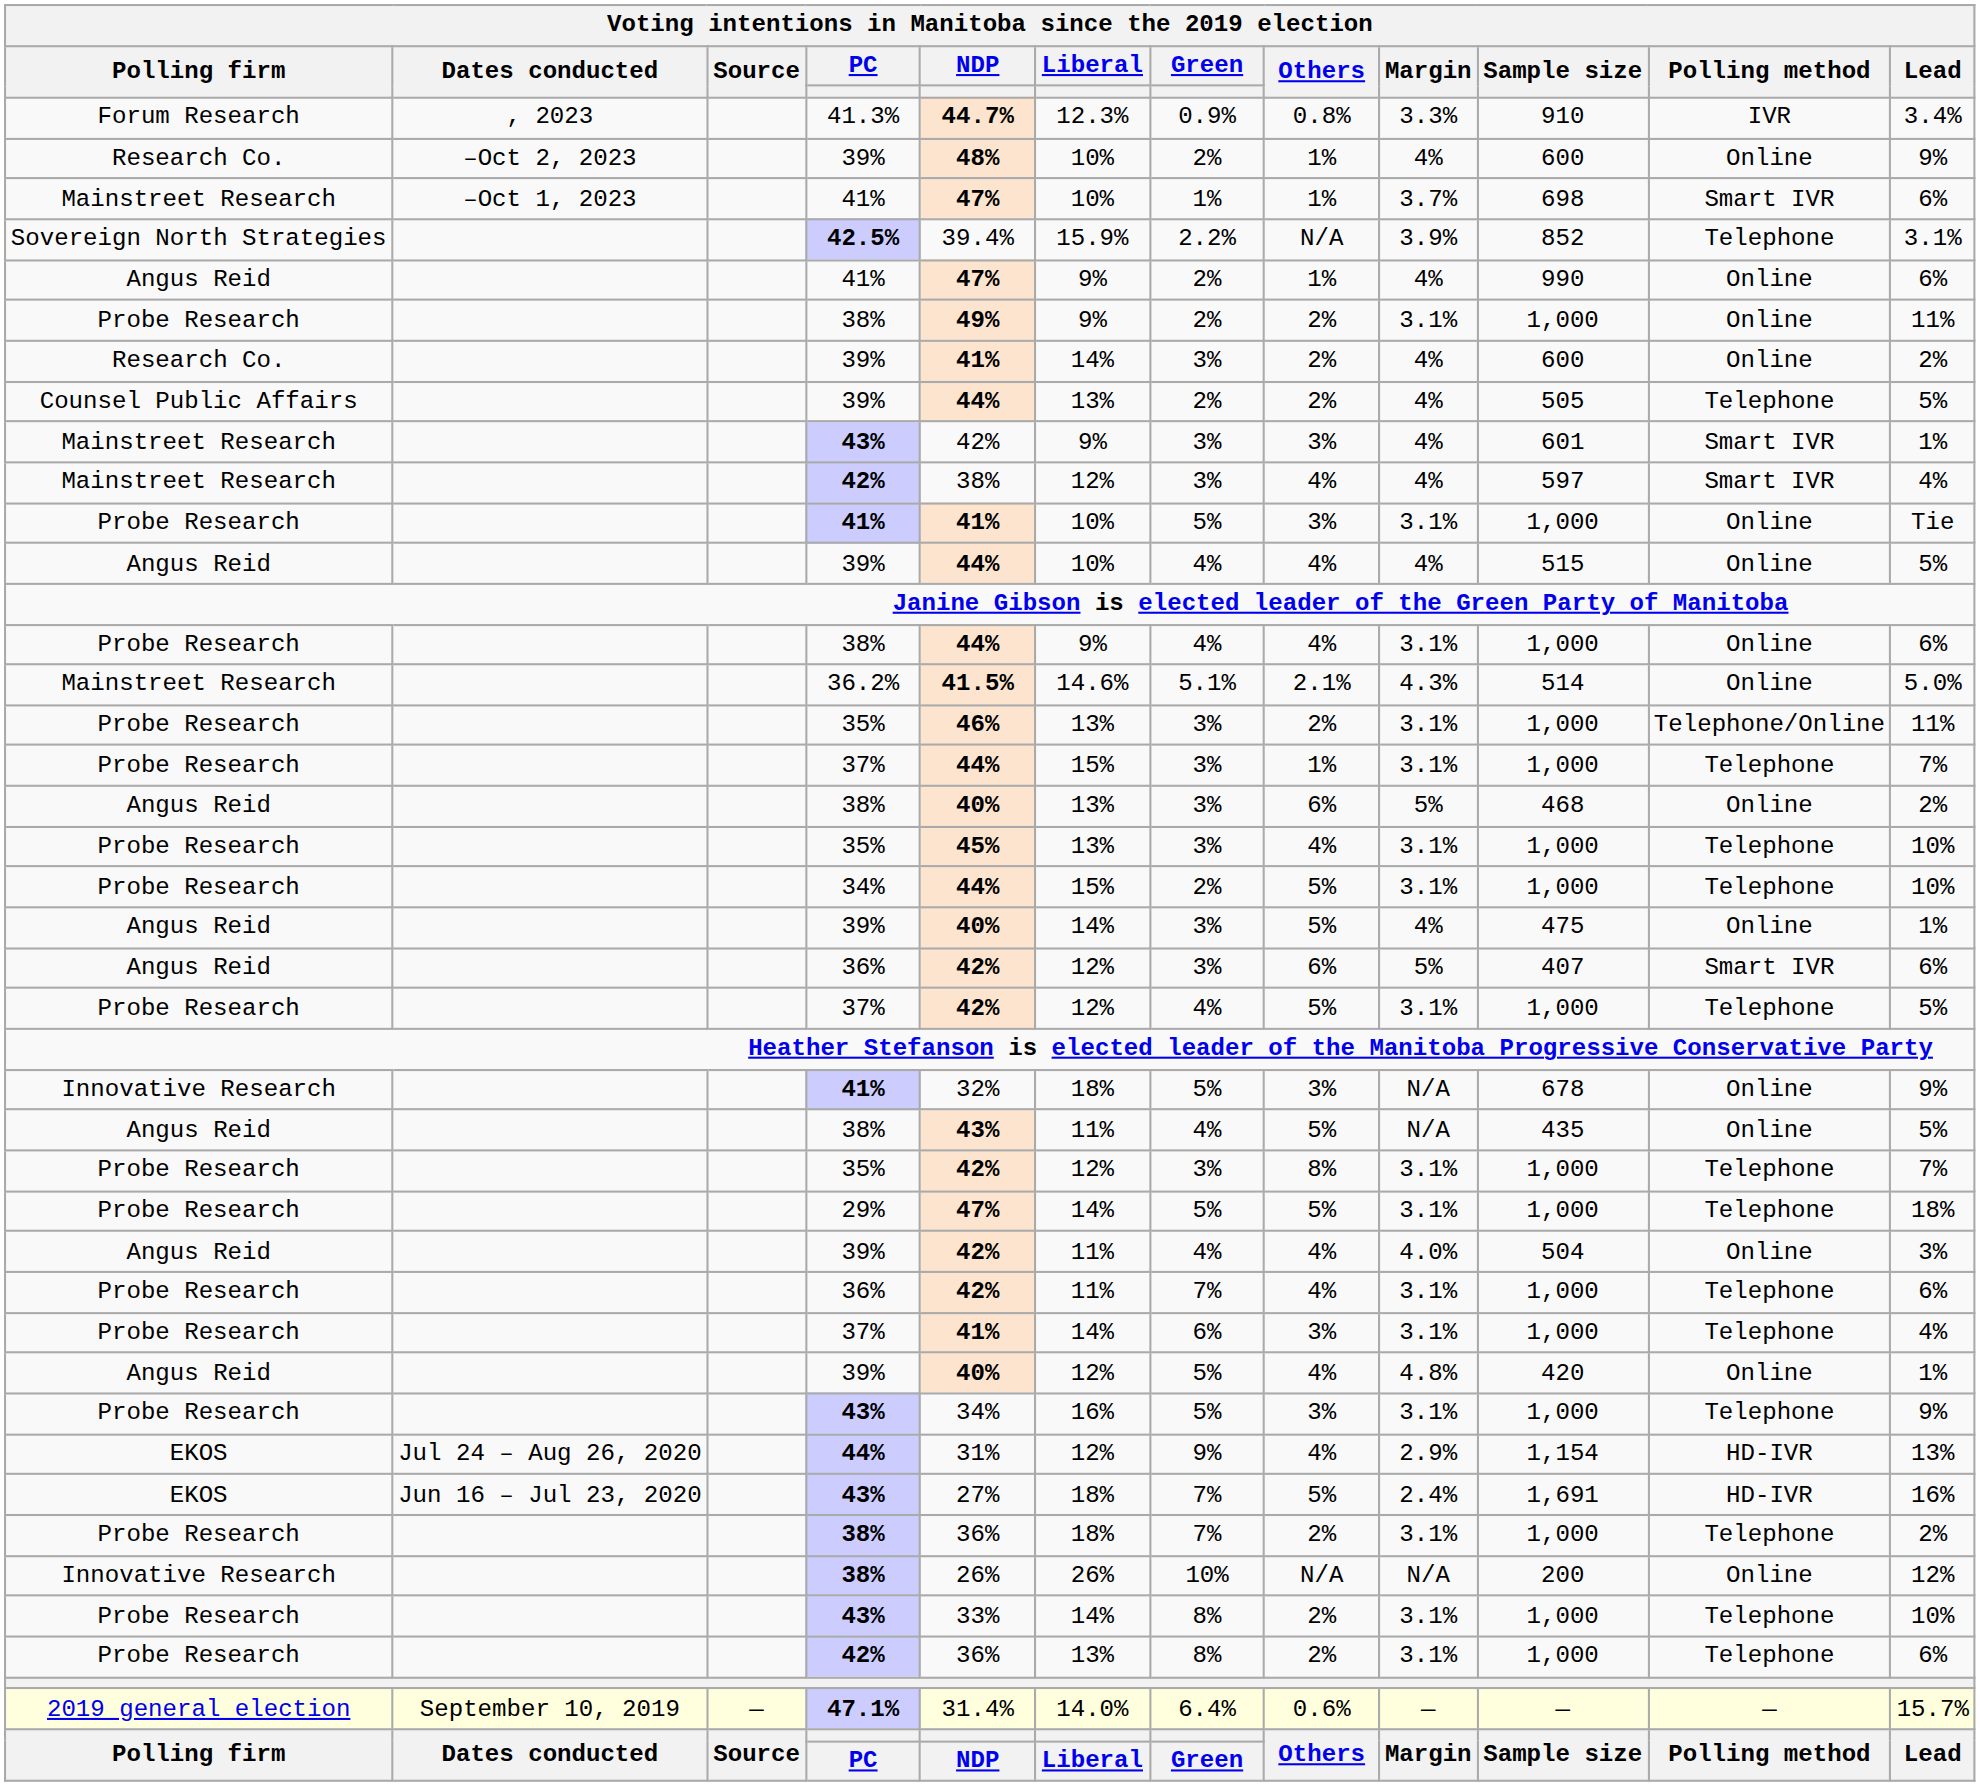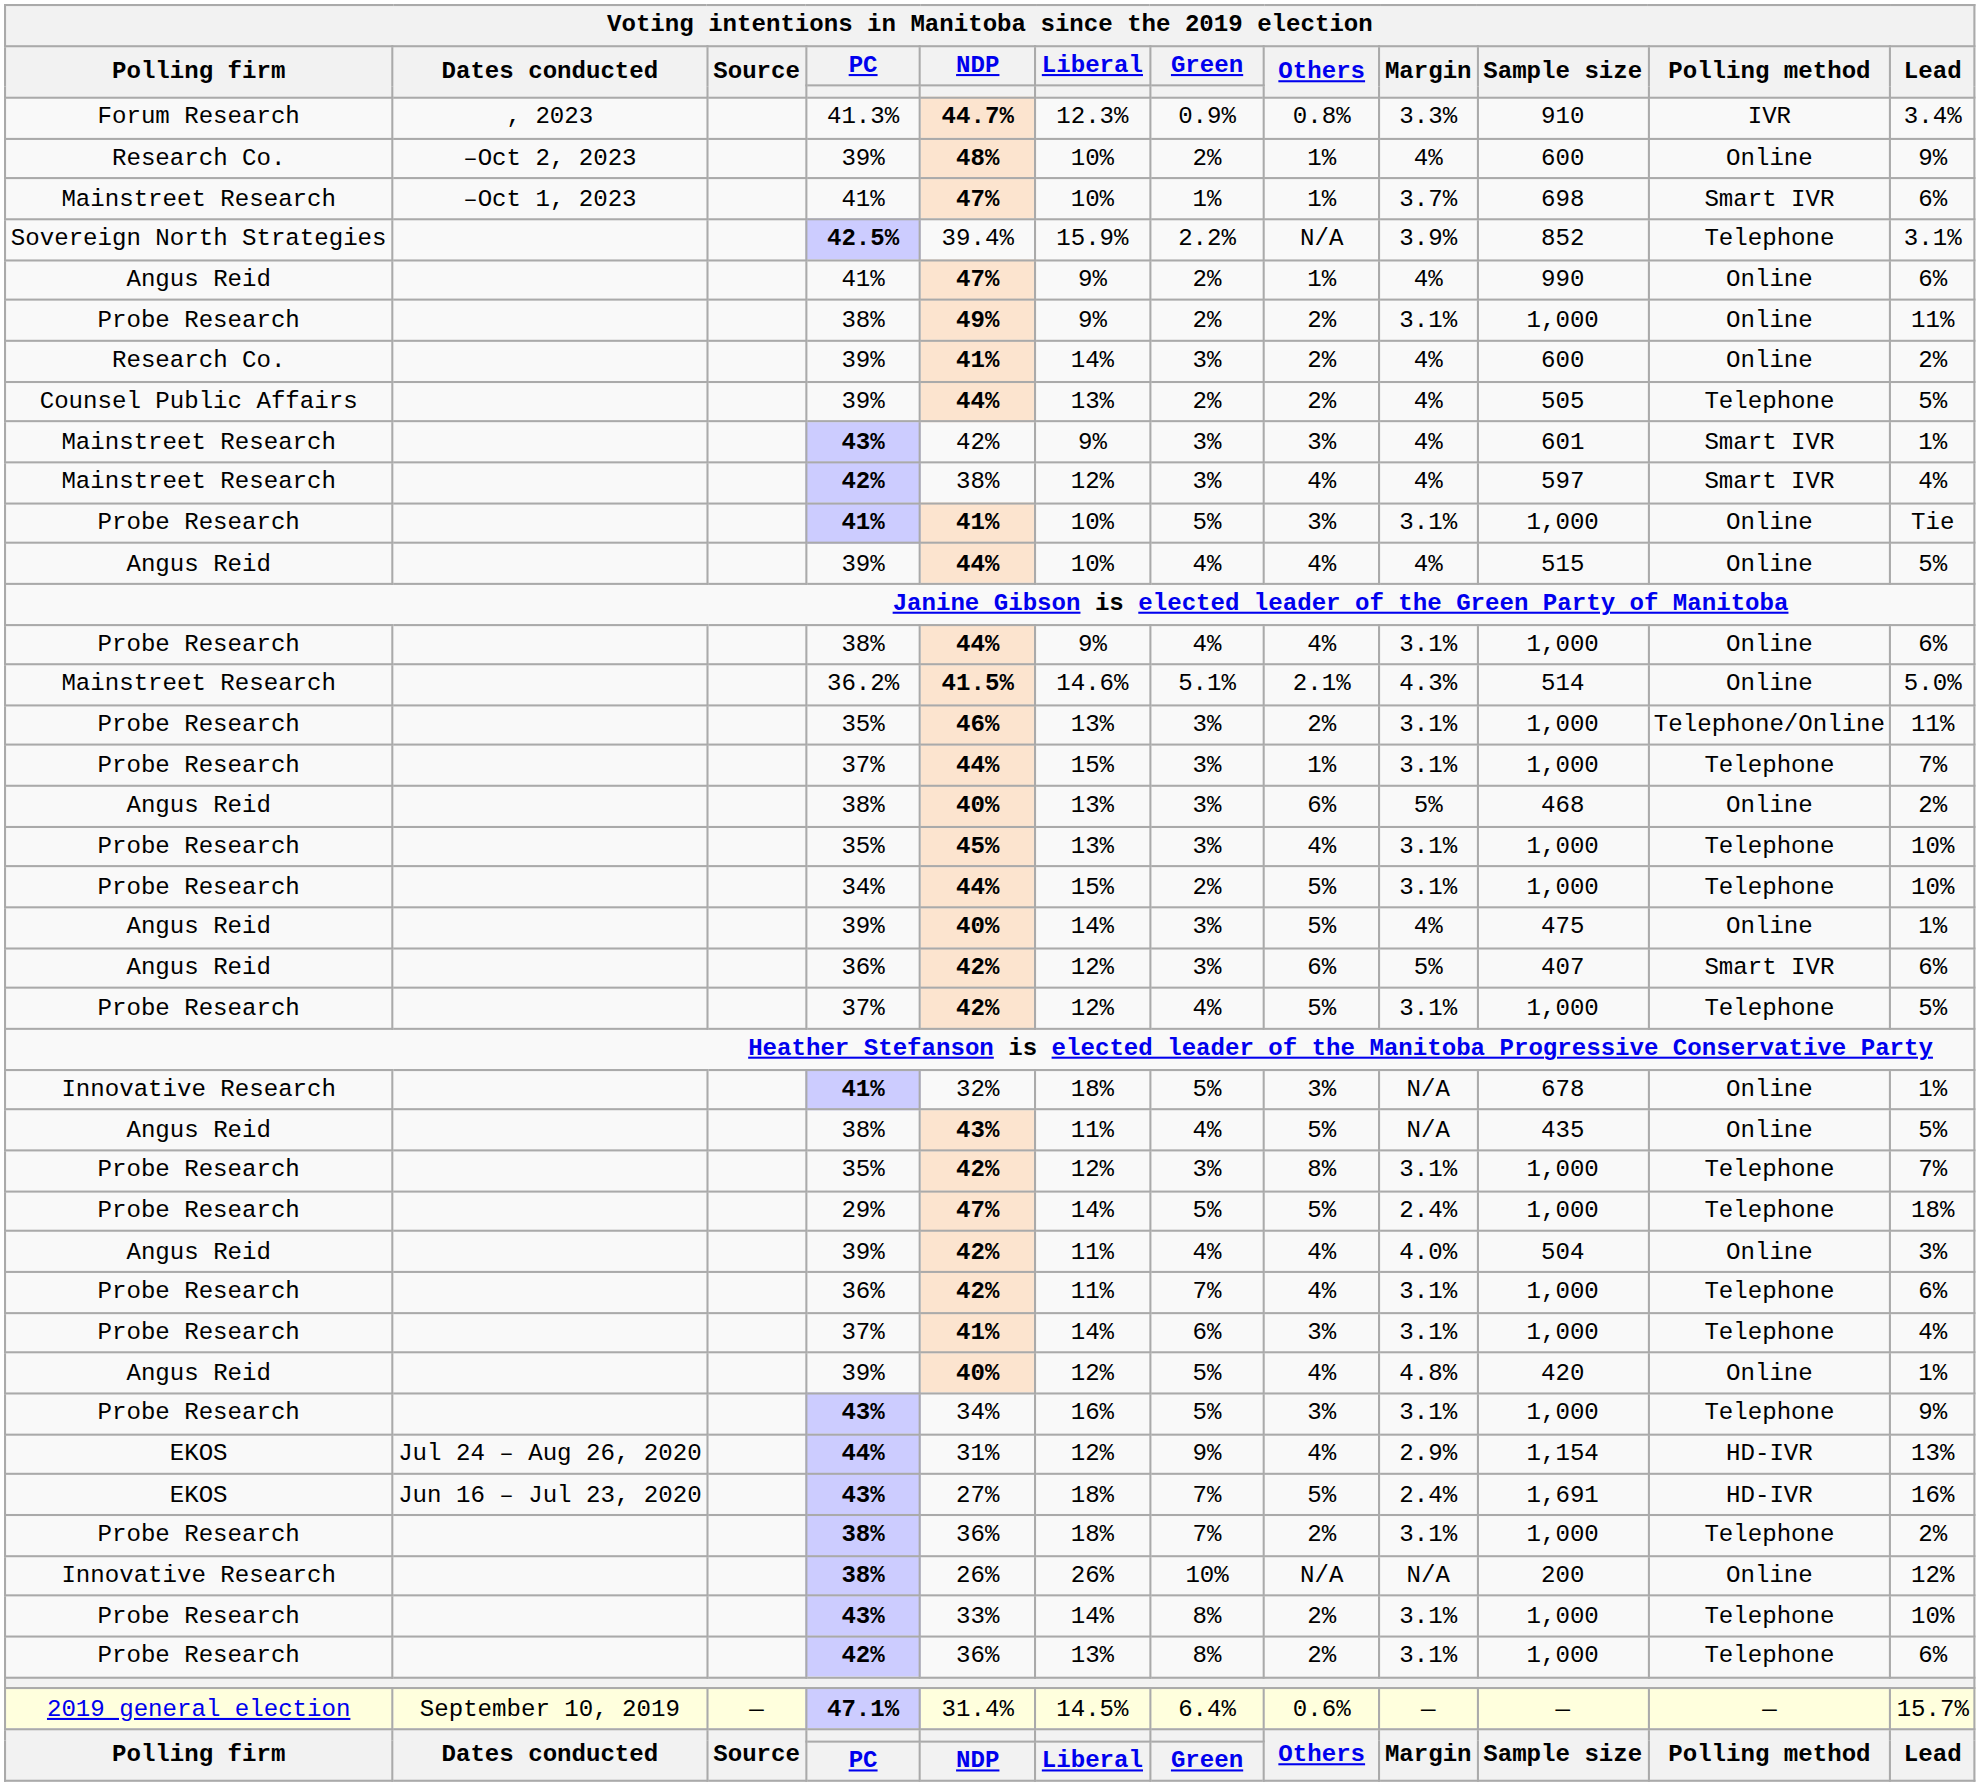(1933, 1089) 9% -> (1933, 1089) 1%
(1428, 1211) 3.1% -> (1428, 1211) 2.4%
(1092, 1708) 14.0% -> (1092, 1708) 14.5%
